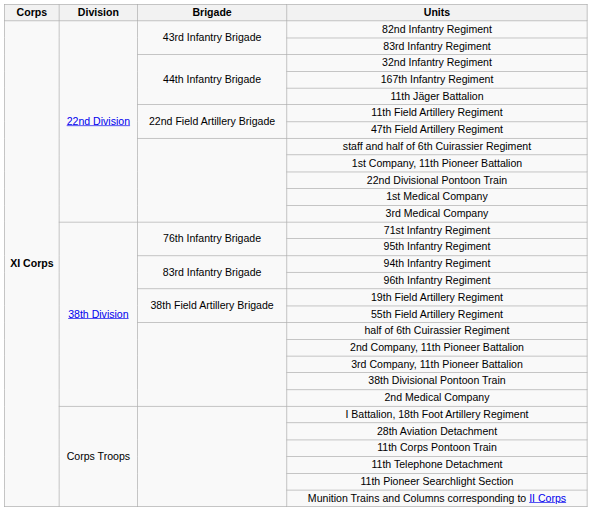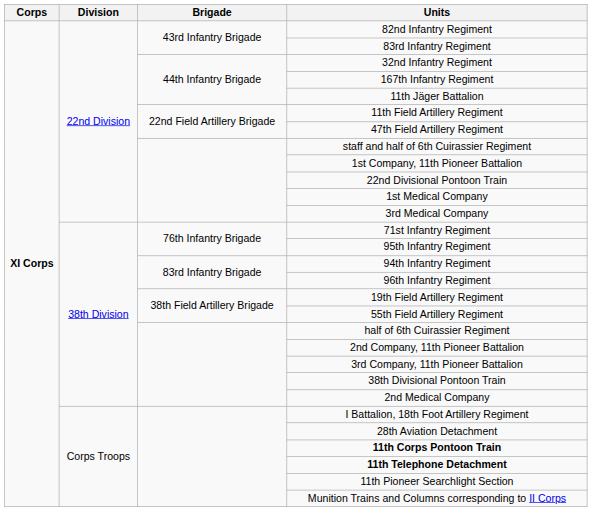(437, 448) normal -> (437, 448) bold
(437, 465) normal -> (437, 465) bold
